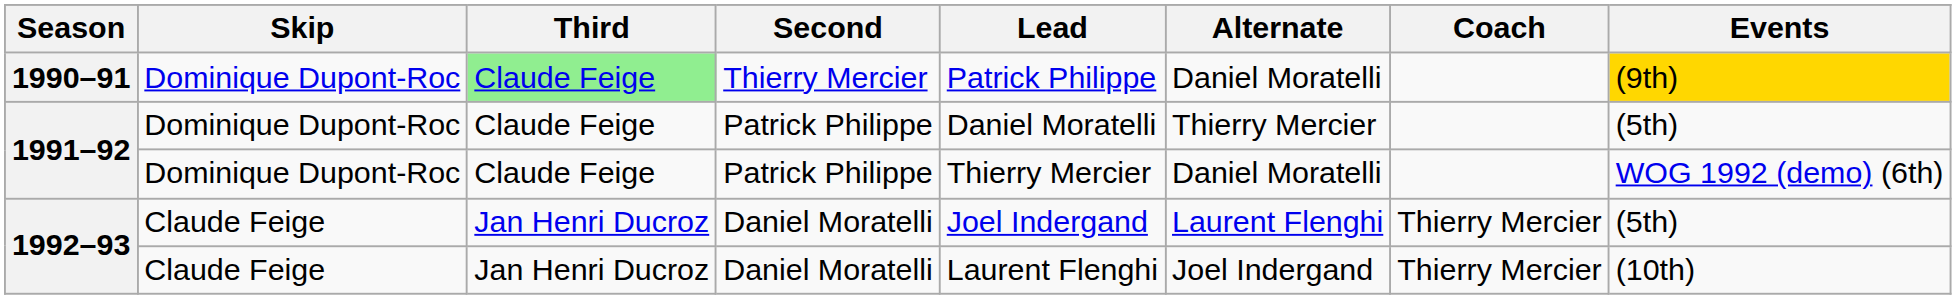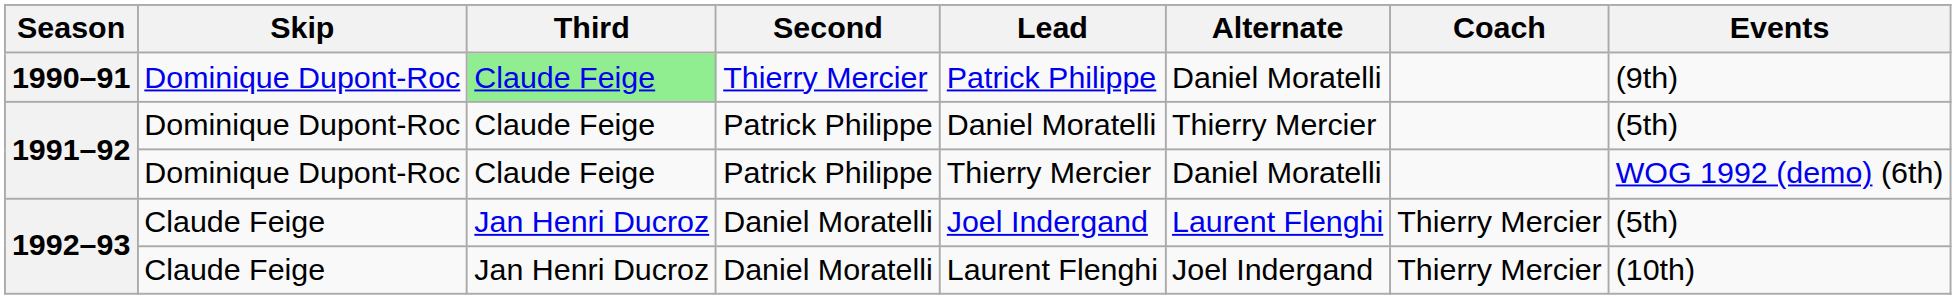(1647, 76) gold background -> (1647, 76) no background
